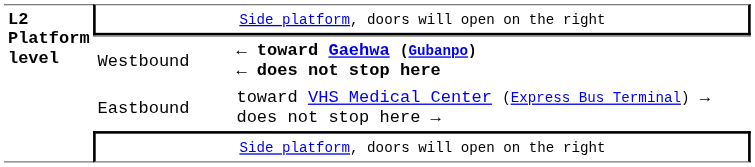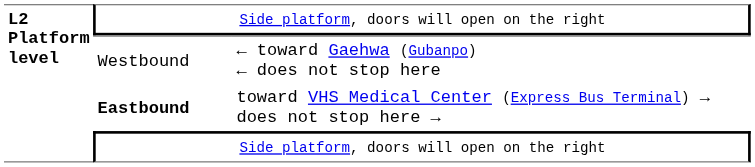(357, 60) bold -> (357, 60) normal
(144, 107) normal -> (144, 107) bold
